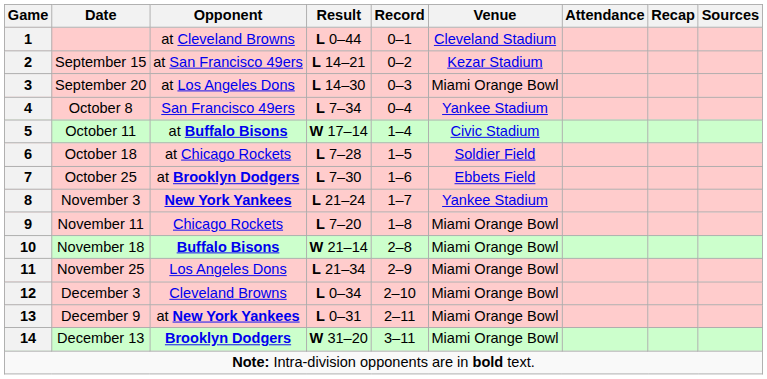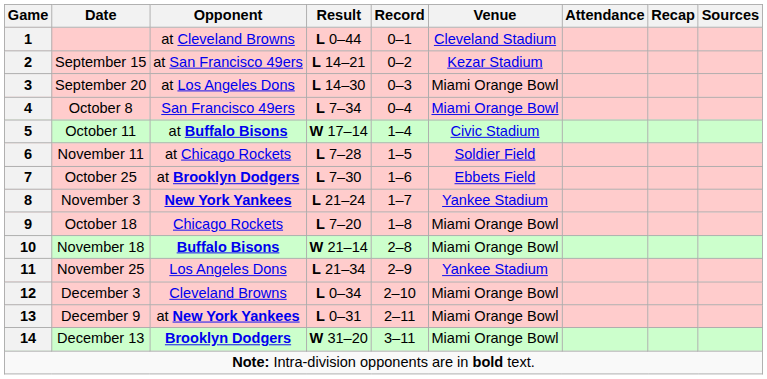(495, 108) Yankee Stadium -> (495, 108) Miami Orange Bowl
(101, 154) October 18 -> (101, 154) November 11
(101, 223) November 11 -> (101, 223) October 18
(495, 270) Miami Orange Bowl -> (495, 270) Yankee Stadium
